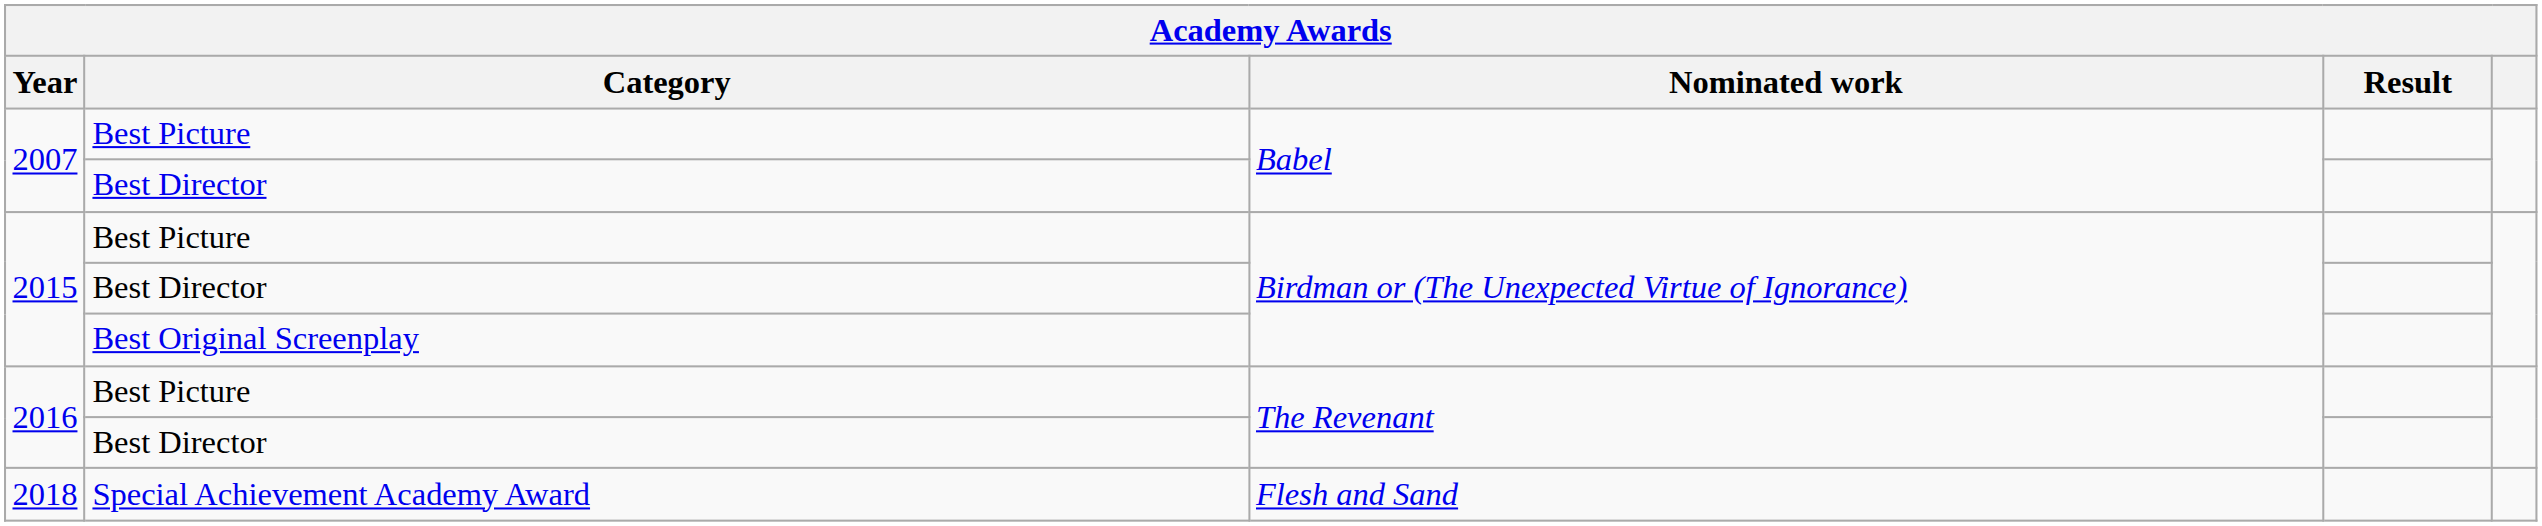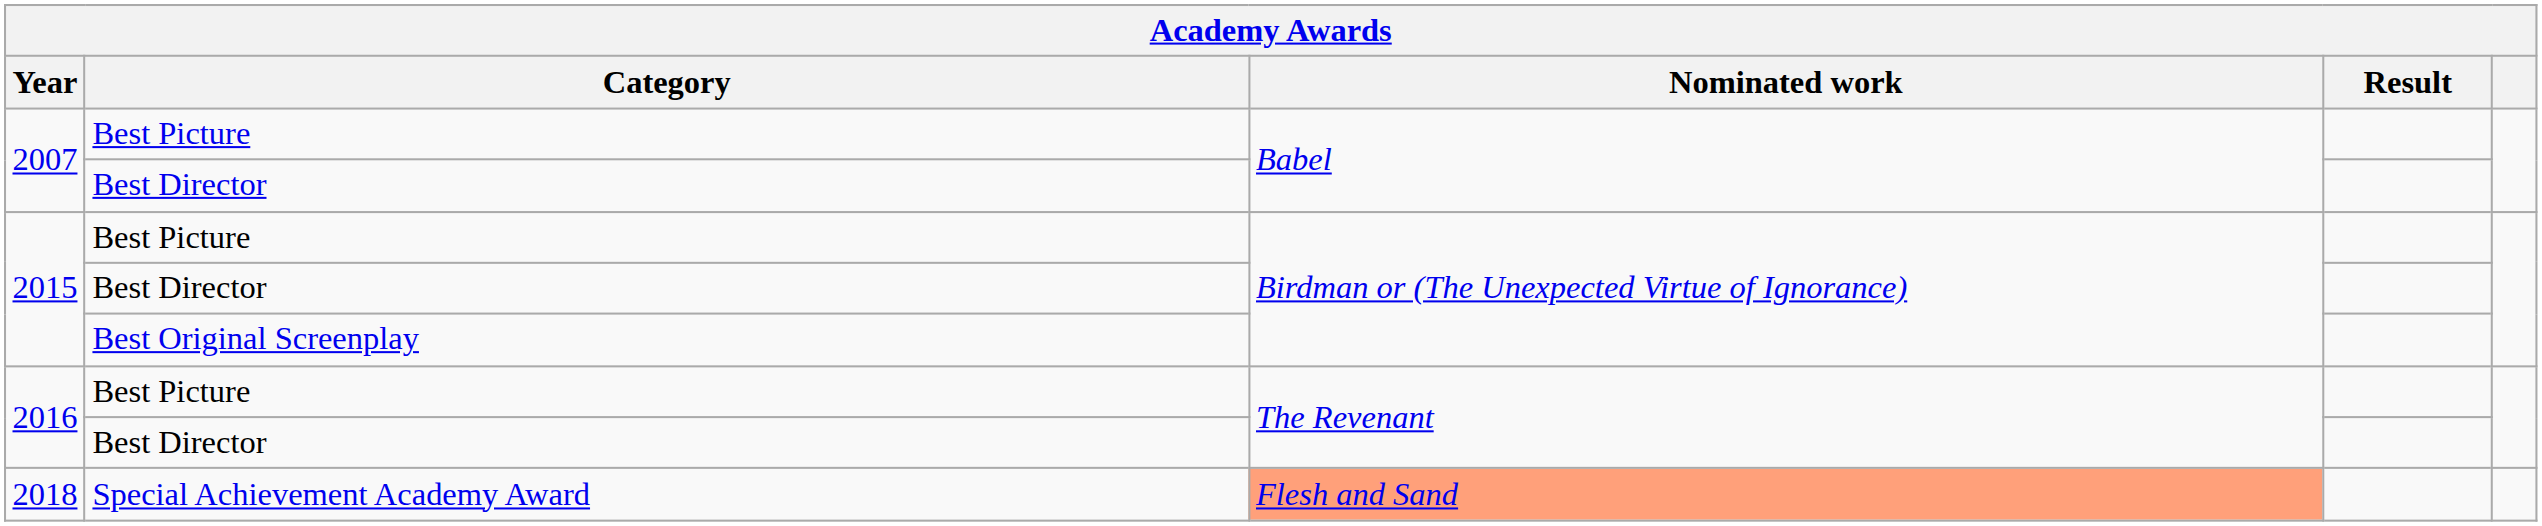(1357, 493) no background -> (1357, 493) lightsalmon background
